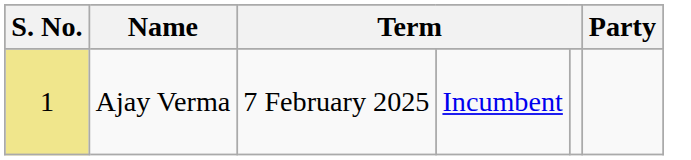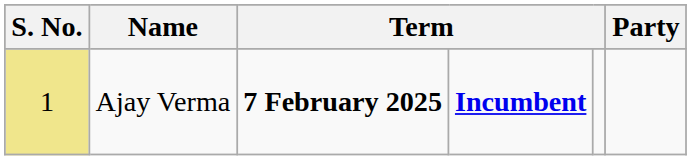(336, 101) normal -> (343, 101) bold
(503, 101) normal -> (521, 101) bold
